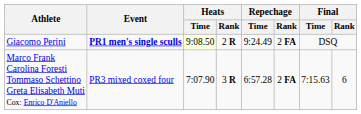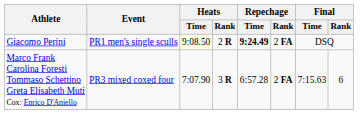(135, 42) bold -> (133, 42) normal
(258, 42) normal -> (254, 42) bold
